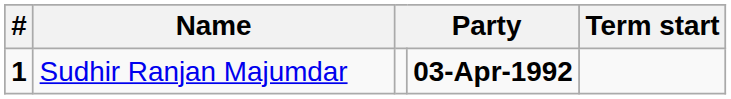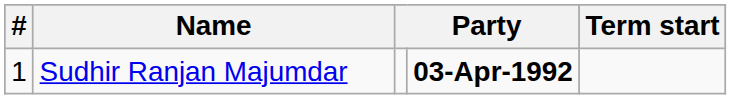(19, 70) bold -> (19, 70) normal
